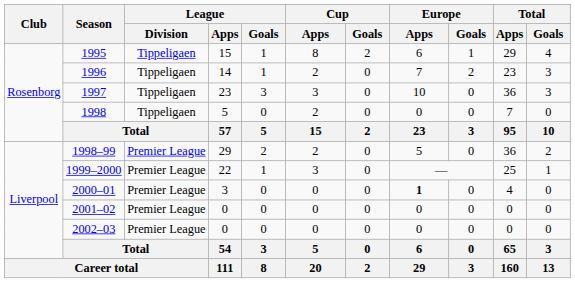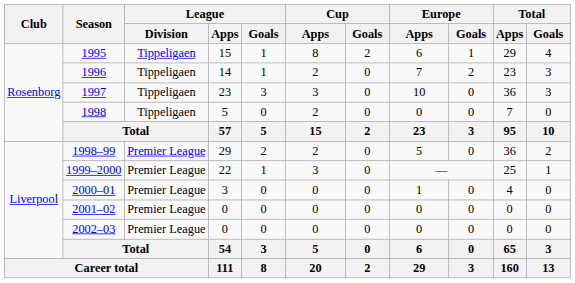(419, 190) bold -> (419, 190) normal
